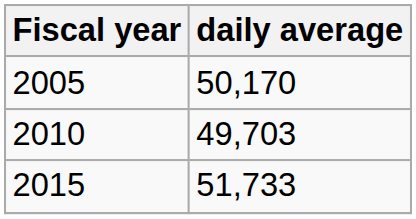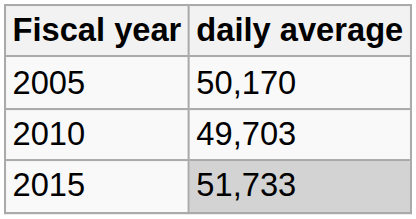(246, 185) no background -> (246, 185) lightgrey background
